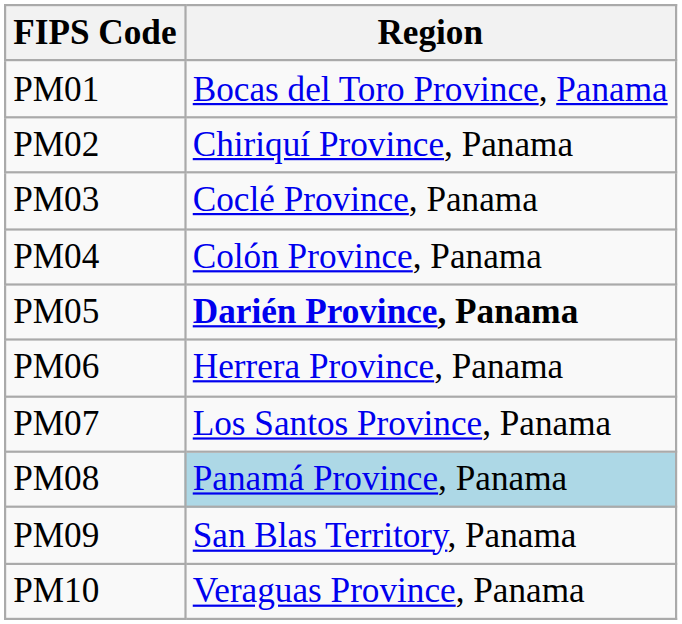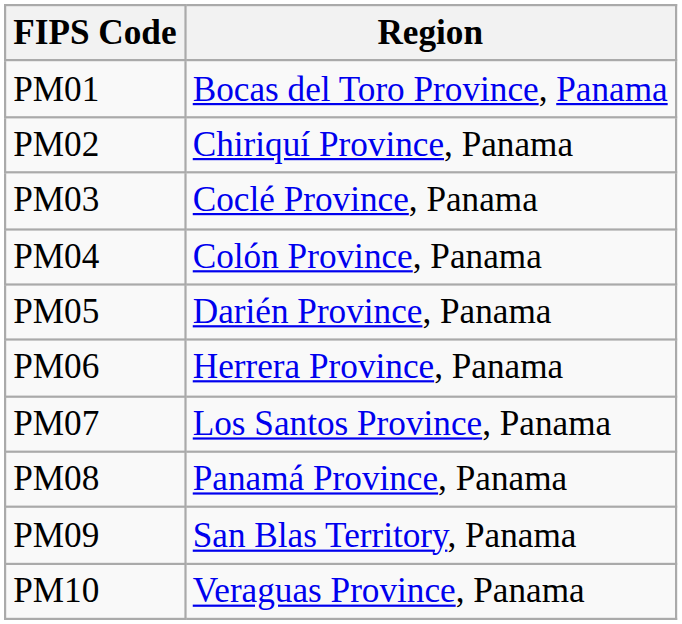(386, 311) bold -> (372, 311) normal
(380, 479) lightblue background -> (380, 479) no background
